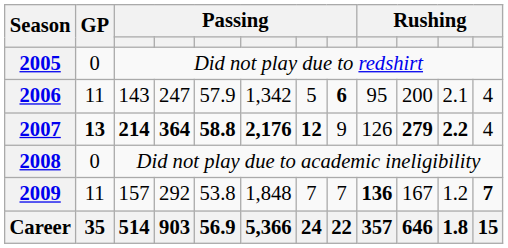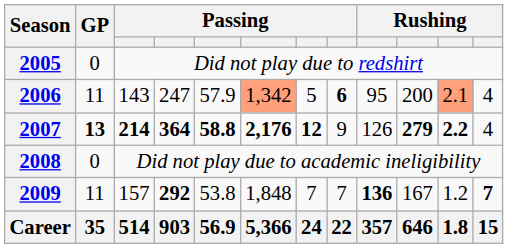(268, 95) no background -> (268, 95) lightsalmon background
(455, 95) no background -> (455, 95) lightsalmon background
(175, 194) normal -> (175, 194) bold
